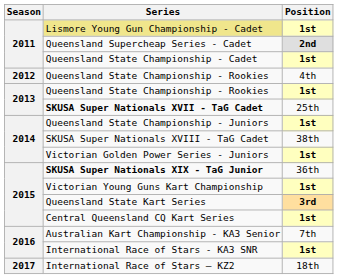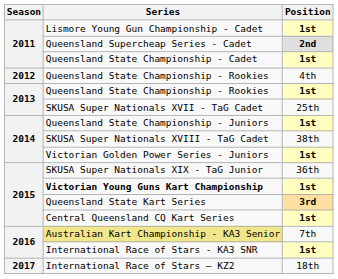(154, 28) khaki background -> (154, 28) no background
(154, 107) bold -> (154, 107) normal
(154, 171) bold -> (154, 171) normal
(154, 187) normal -> (154, 187) bold
(163, 234) no background -> (163, 234) khaki background
